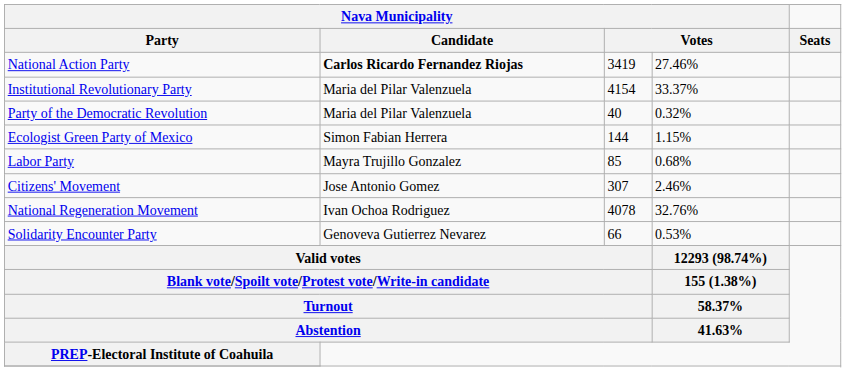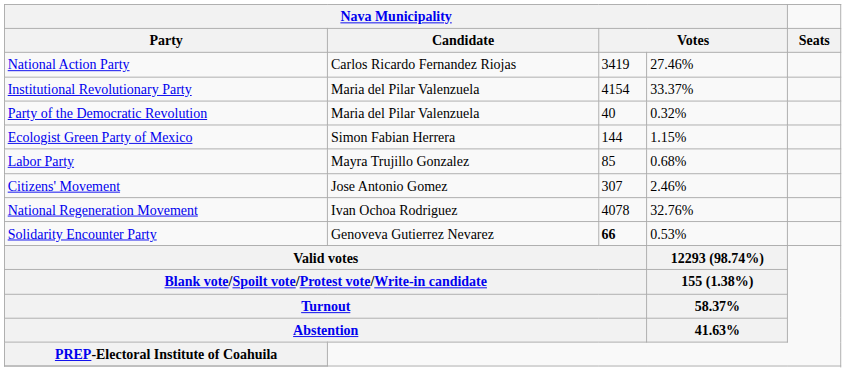(423, 65) bold -> (424, 65) normal
(614, 234) normal -> (609, 234) bold
